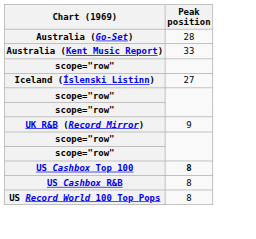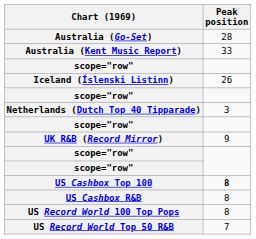(189, 80) 27 -> (227, 80) 26
+ row: (104, 110)
+ row: (104, 227)
